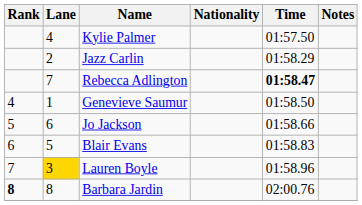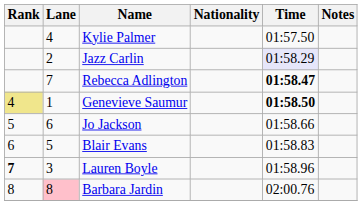(290, 59) no background -> (290, 59) lavender background
(11, 102) no background -> (11, 102) khaki background
(290, 102) normal -> (290, 102) bold
(11, 168) normal -> (11, 168) bold
(50, 168) gold background -> (50, 168) no background
(11, 189) bold -> (11, 189) normal
(50, 189) no background -> (50, 189) pink background
